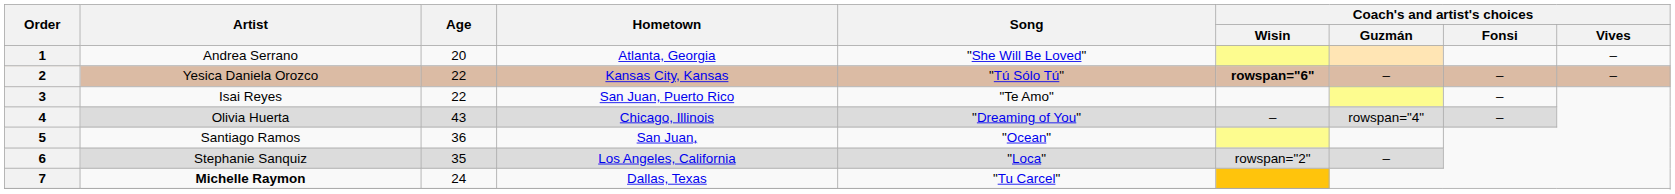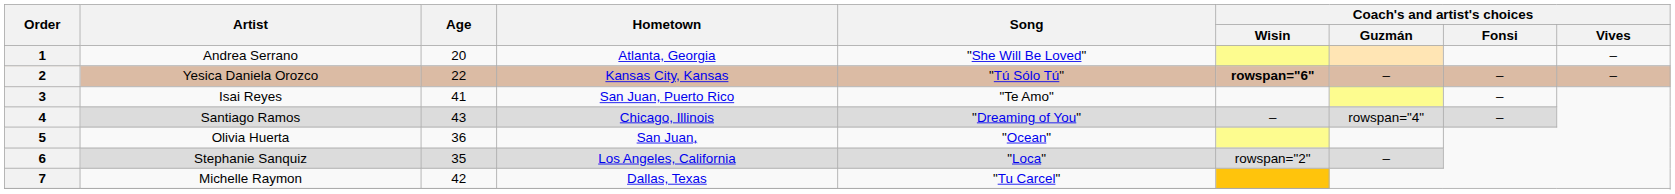(459, 97) 22 -> (459, 97) 41
(250, 117) Olivia Huerta -> (250, 117) Santiago Ramos
(250, 138) Santiago Ramos -> (250, 138) Olivia Huerta
(250, 178) bold -> (250, 178) normal
(459, 178) 24 -> (459, 178) 42
